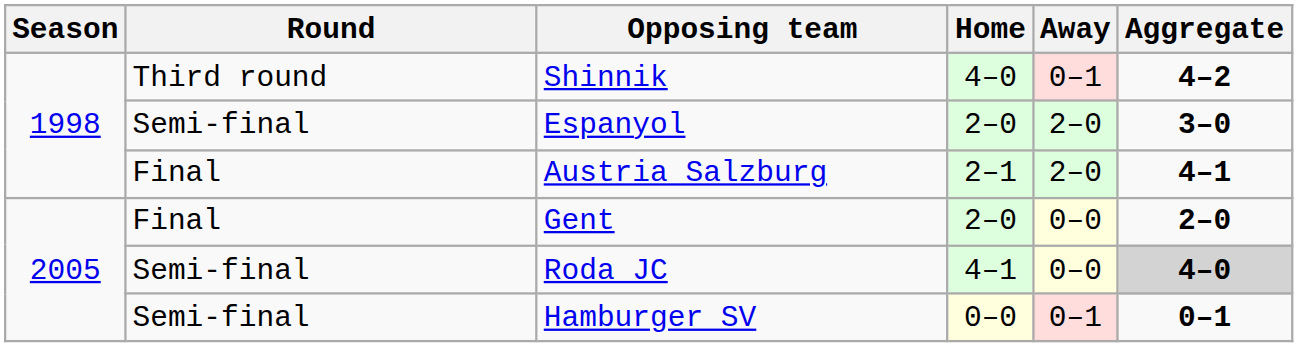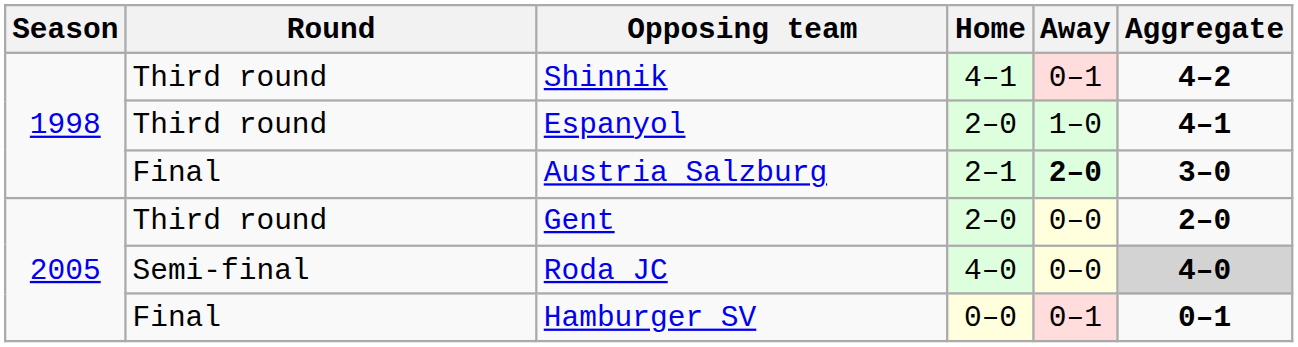(990, 77) 4–0 -> (990, 77) 4–1
(221, 125) Semi-final -> (230, 125) Third round
(1075, 125) 2–0 -> (1075, 125) 1–0
(1205, 125) 3–0 -> (1205, 125) 4–1
(1075, 173) normal -> (1075, 173) bold
(1205, 173) 4–1 -> (1205, 173) 3–0
(177, 222) Final -> (230, 222) Third round
(990, 270) 4–1 -> (990, 270) 4–0
(221, 318) Semi-final -> (177, 318) Final
